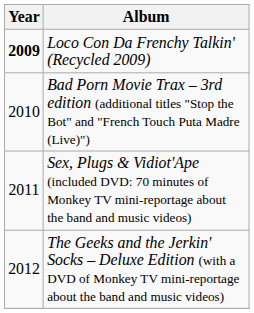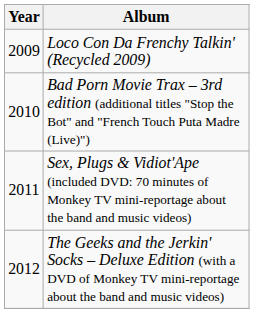(24, 51) bold -> (24, 51) normal
